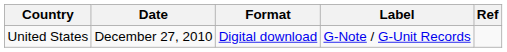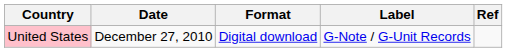(48, 36) no background -> (48, 36) pink background
